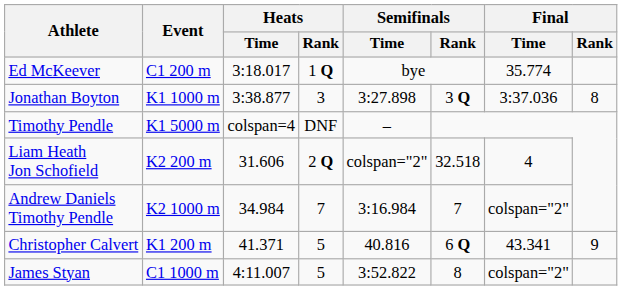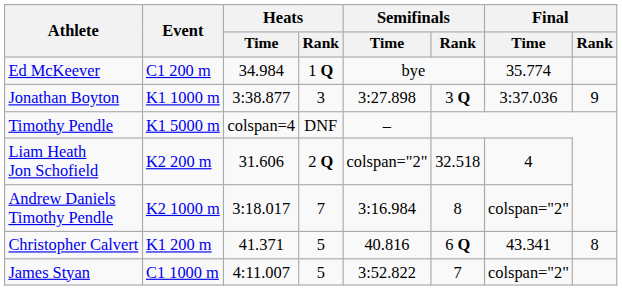(261, 71) 3:18.017 -> (261, 71) 34.984
(595, 98) 8 -> (595, 98) 9
(261, 208) 34.984 -> (261, 208) 3:18.017
(458, 208) 7 -> (458, 208) 8
(595, 245) 9 -> (595, 245) 8
(458, 272) 8 -> (458, 272) 7
